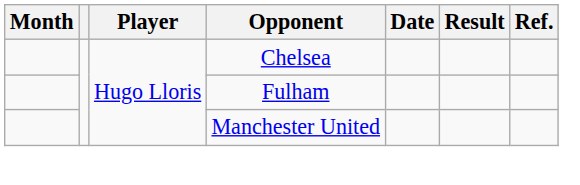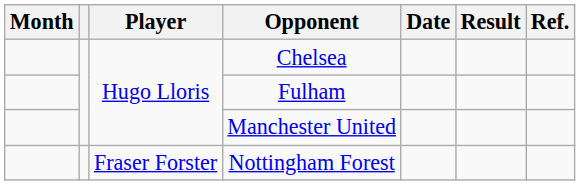+ row: (312, 162)
